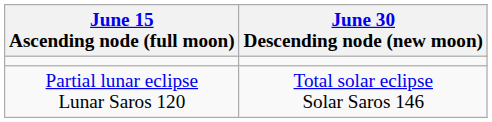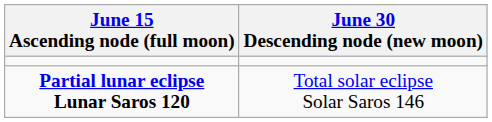(122, 91) normal -> (122, 91) bold
